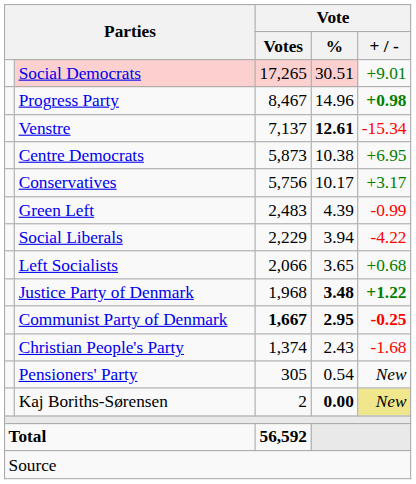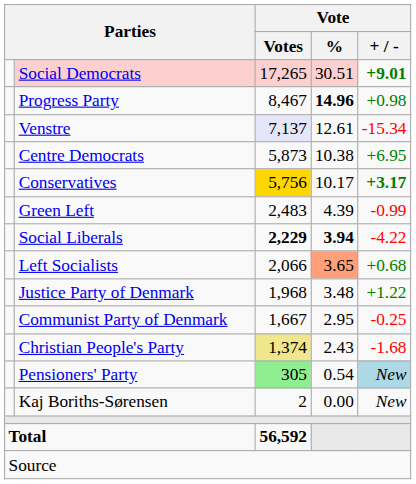(386, 73) normal -> (386, 73) bold
(334, 100) normal -> (334, 100) bold
(386, 100) bold -> (386, 100) normal
(288, 127) no background -> (288, 127) lavender background
(334, 127) bold -> (334, 127) normal
(288, 182) no background -> (288, 182) gold background
(386, 182) normal -> (386, 182) bold
(288, 237) normal -> (288, 237) bold
(339, 237) normal -> (339, 237) bold
(339, 264) no background -> (339, 264) lightsalmon background
(339, 292) bold -> (339, 292) normal
(386, 292) bold -> (386, 292) normal
(288, 319) bold -> (288, 319) normal
(339, 319) bold -> (339, 319) normal
(388, 319) bold -> (388, 319) normal
(288, 347) no background -> (288, 347) khaki background
(294, 374) no background -> (294, 374) lightgreen background
(391, 374) no background -> (391, 374) lightblue background
(339, 401) bold -> (339, 401) normal
(391, 401) khaki background -> (391, 401) no background
